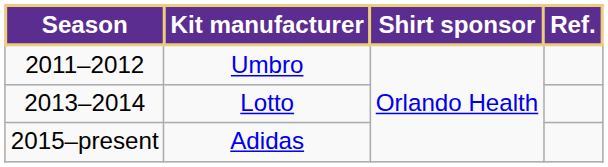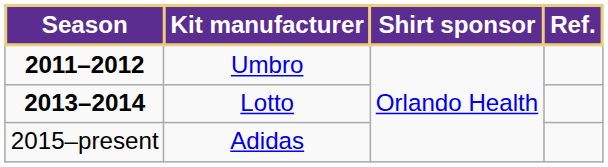(85, 64) normal -> (85, 64) bold
(85, 103) normal -> (85, 103) bold
